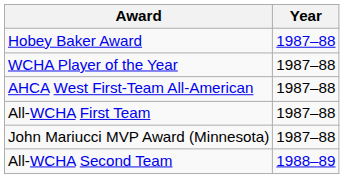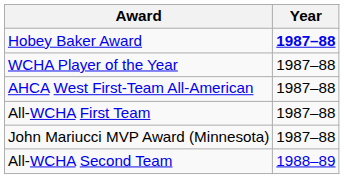(306, 40) normal -> (306, 40) bold
